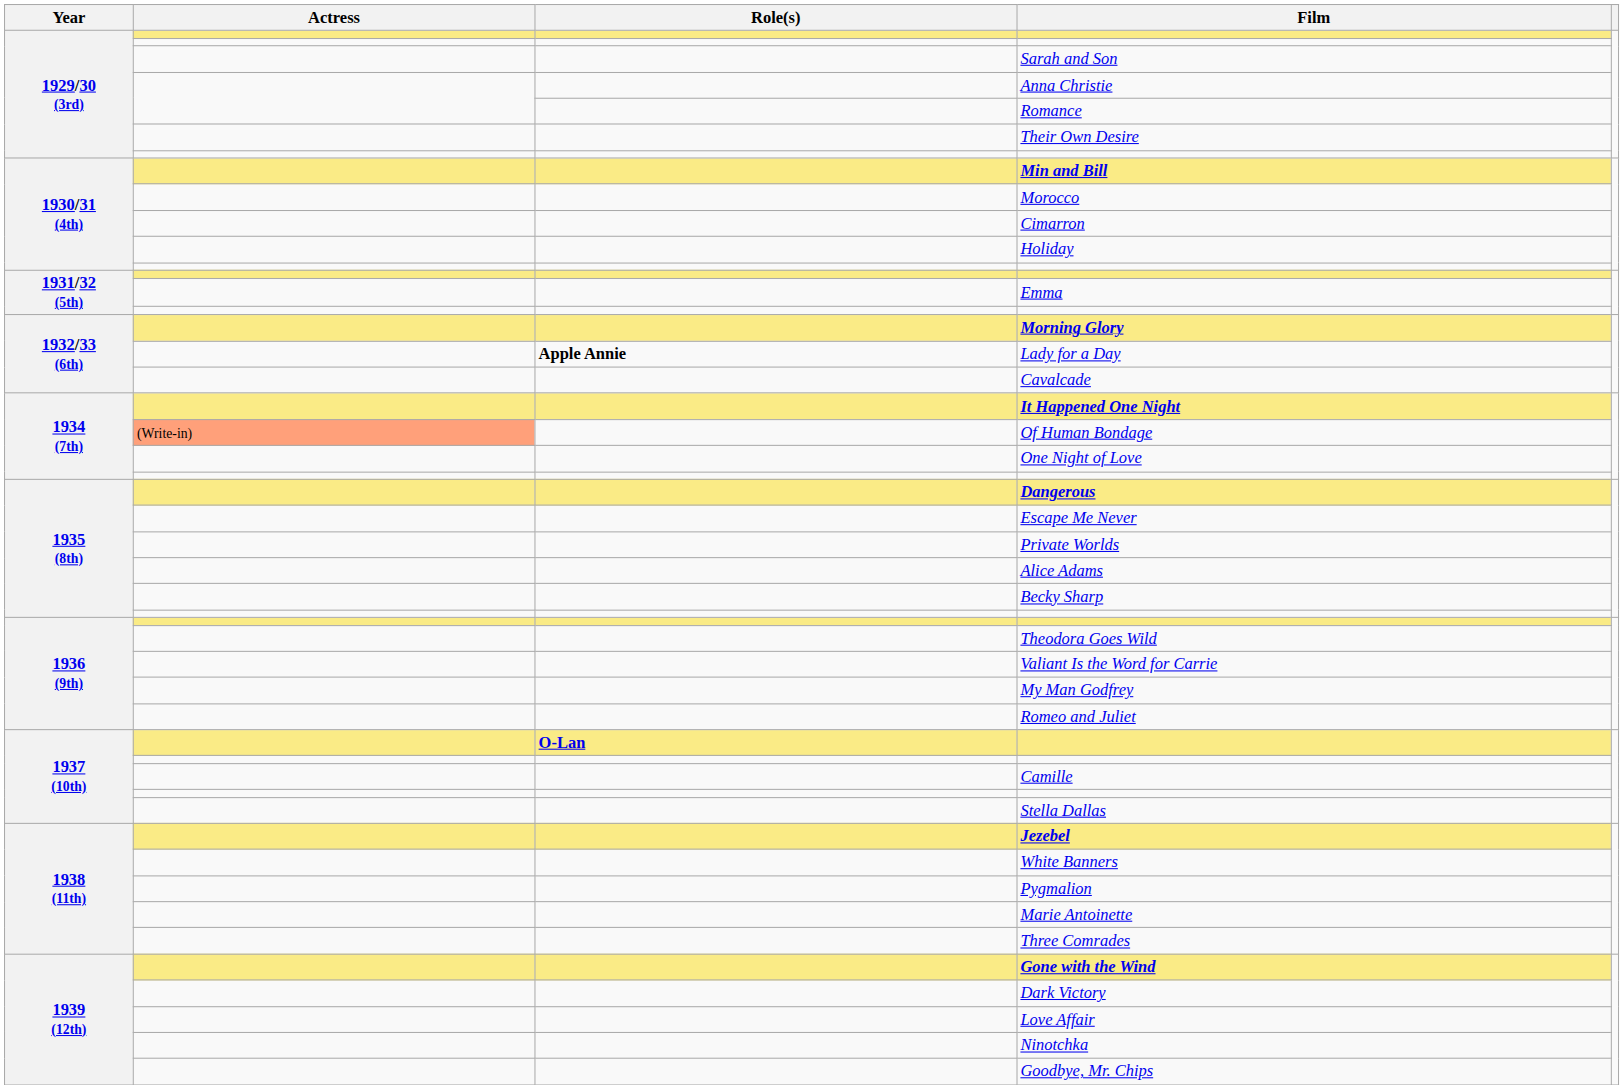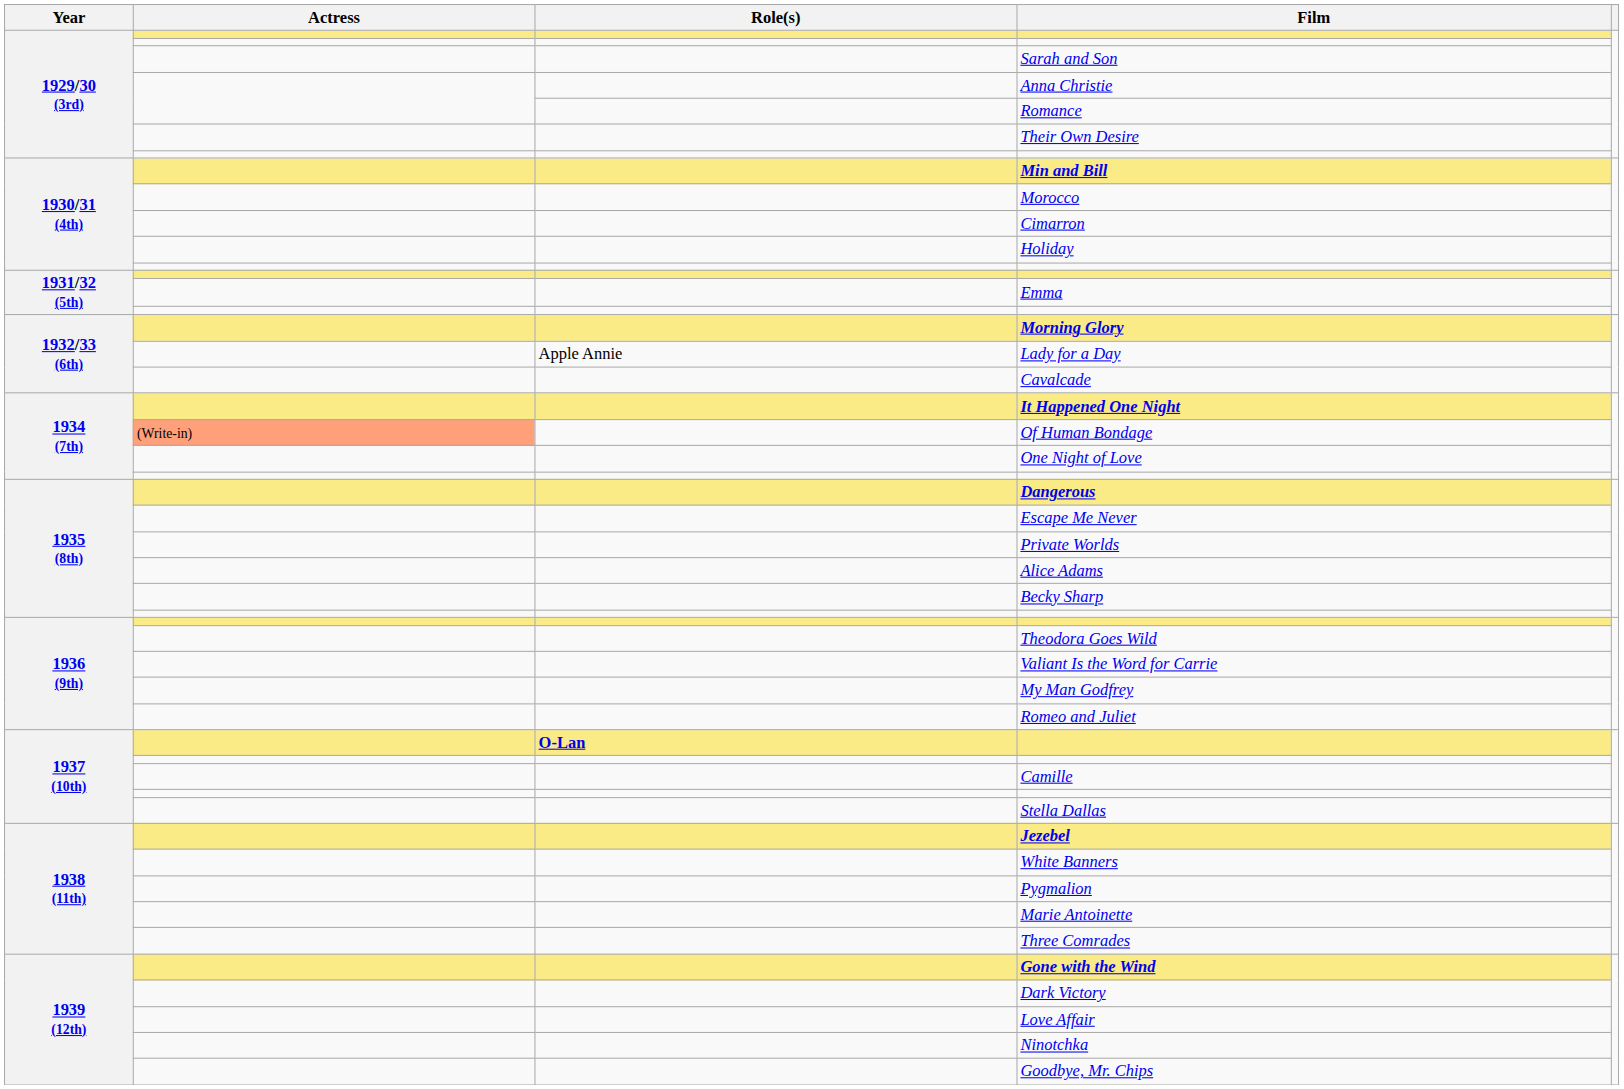(582, 353) bold -> (581, 353) normal
